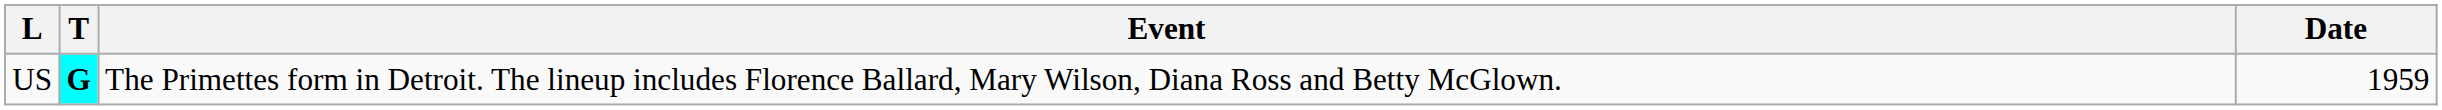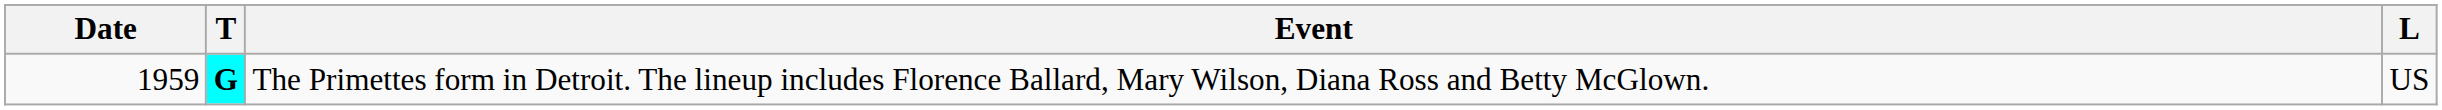columns swapped: (2336, 29) <-> (32, 29)
